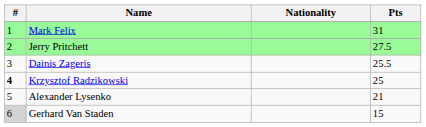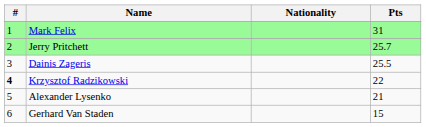(382, 46) 27.5 -> (382, 46) 25.7
(378, 80) 25 -> (378, 80) 22
(9, 113) lightgrey background -> (9, 113) no background
